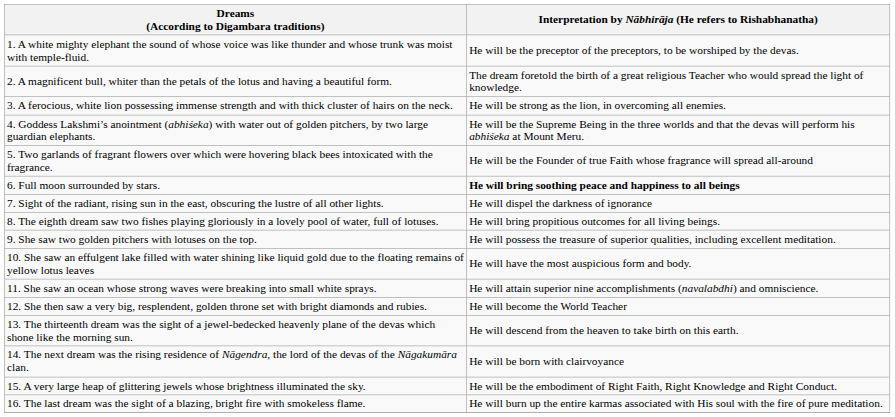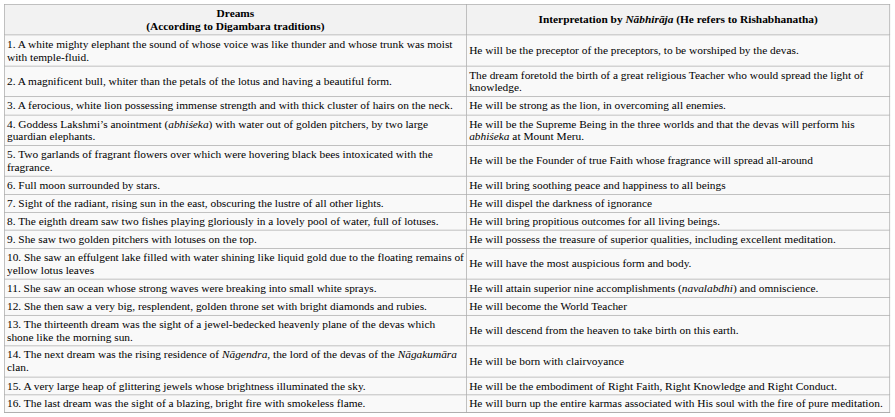(604, 185) bold -> (597, 185) normal
